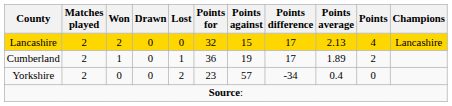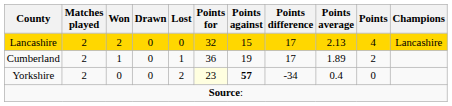(211, 76) no background -> (211, 76) lightyellow background
(246, 76) normal -> (246, 76) bold
